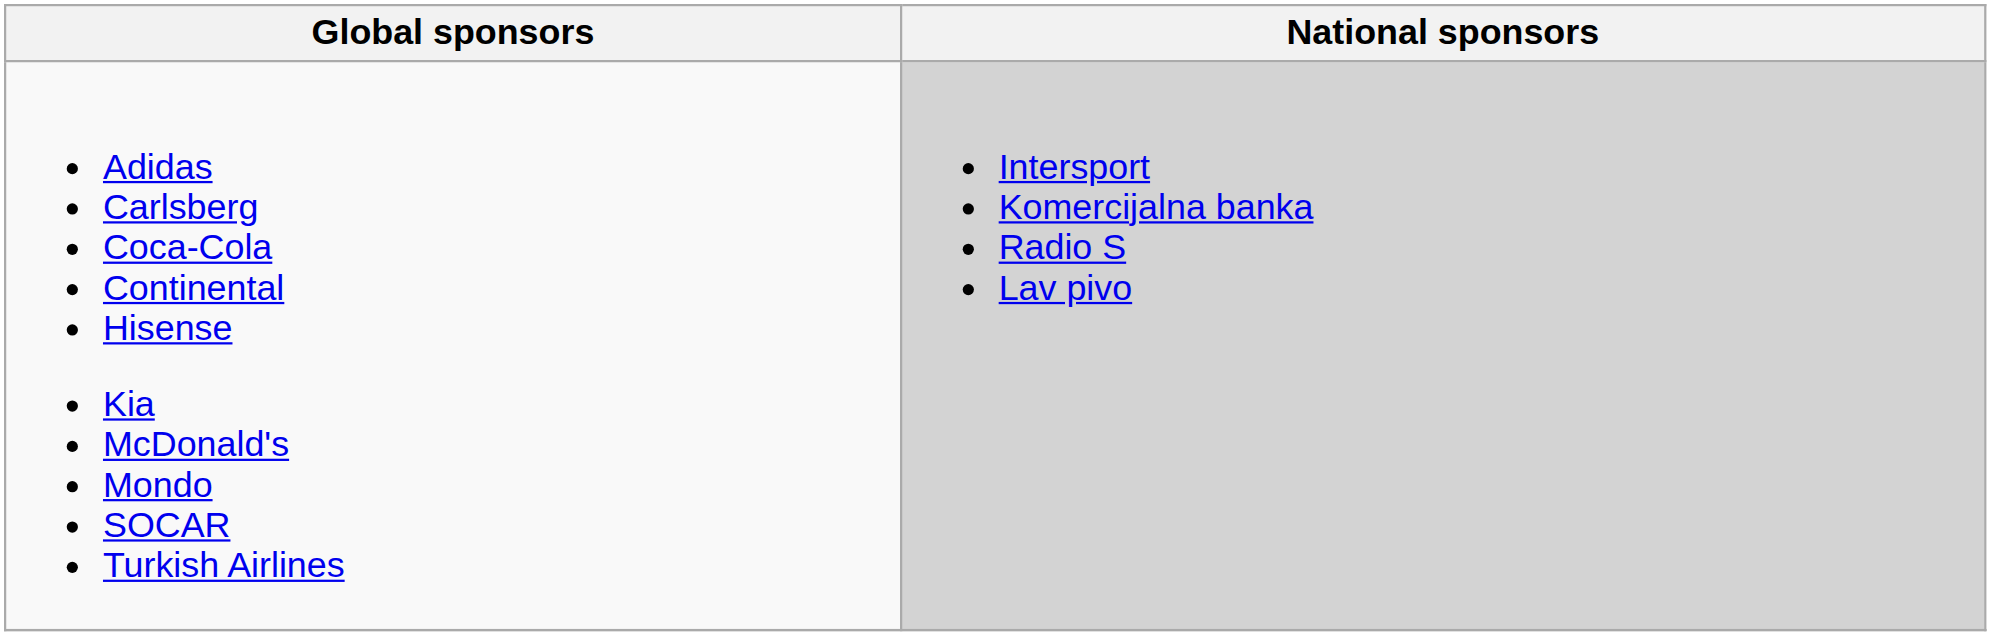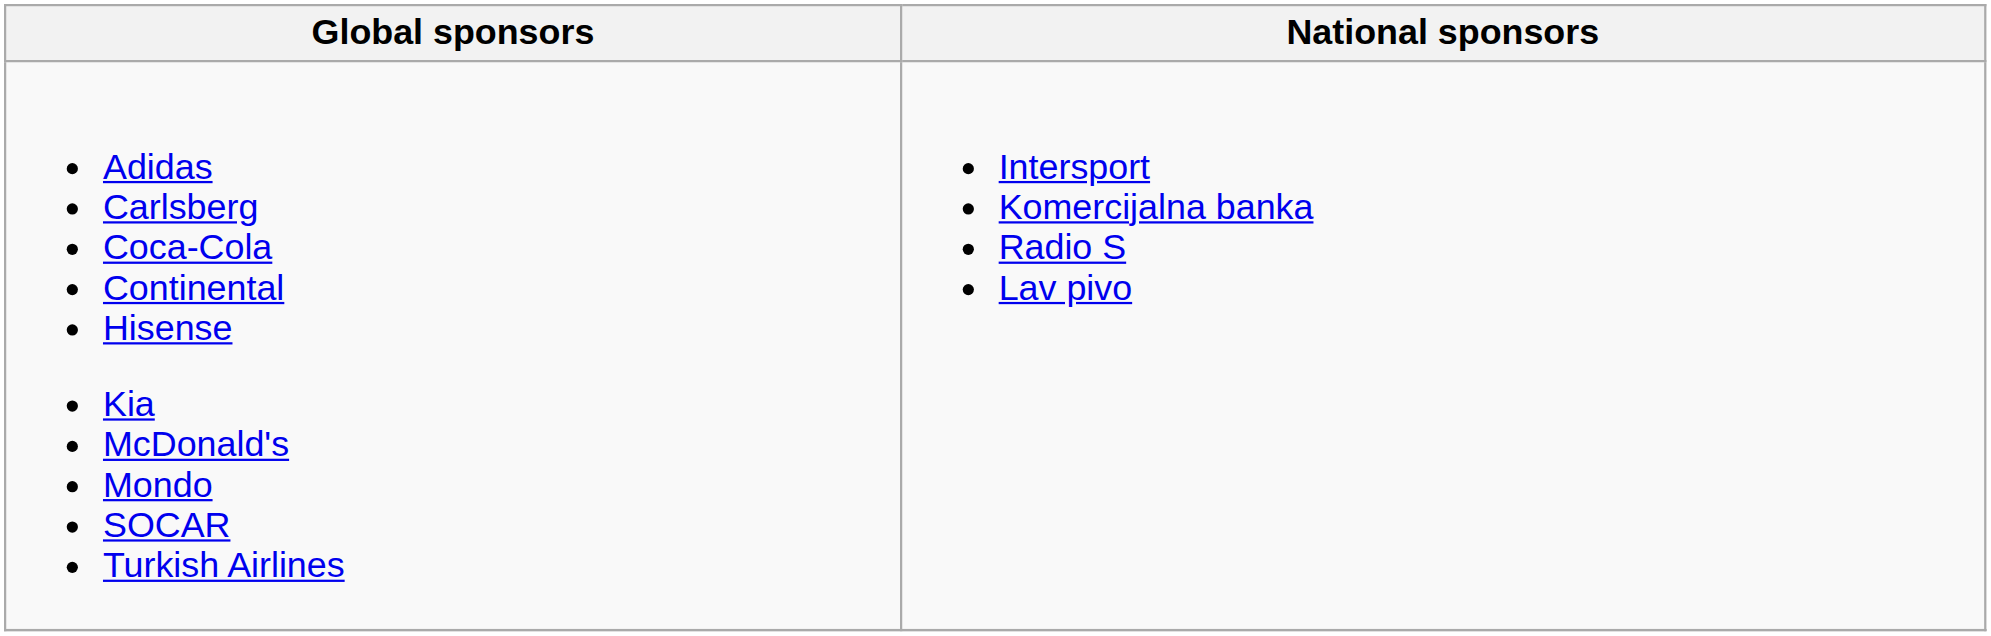(1443, 227) lightgrey background -> (1443, 227) no background
